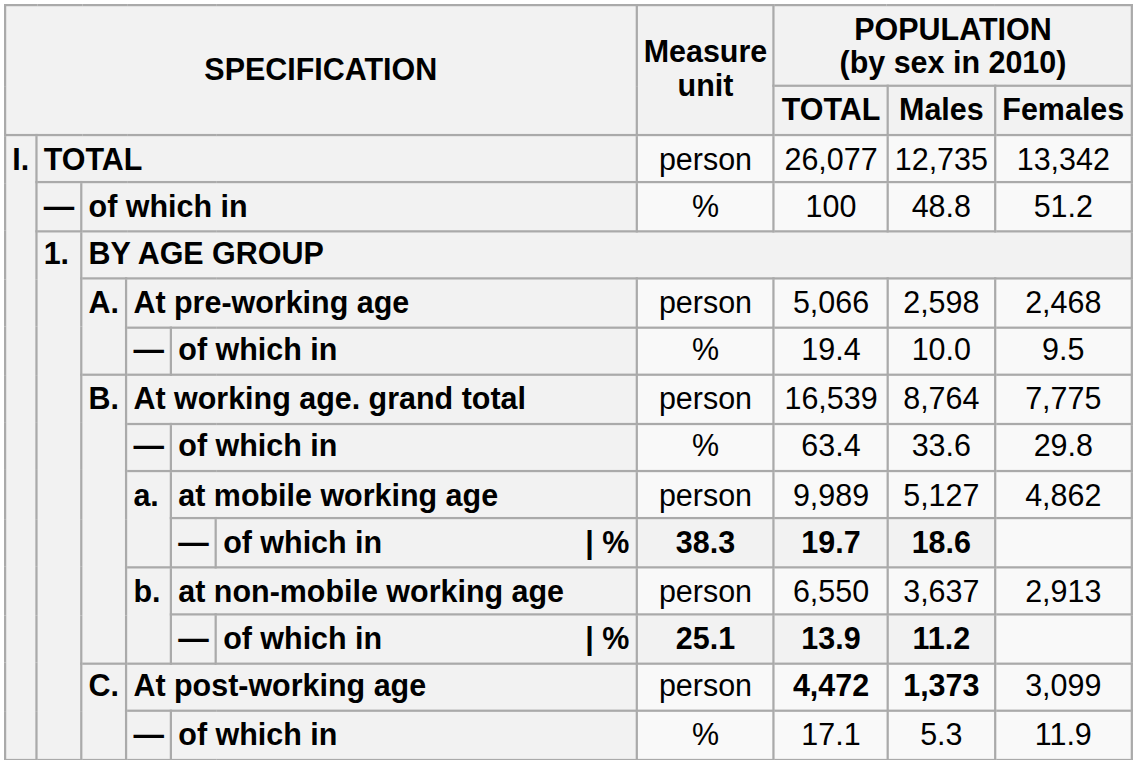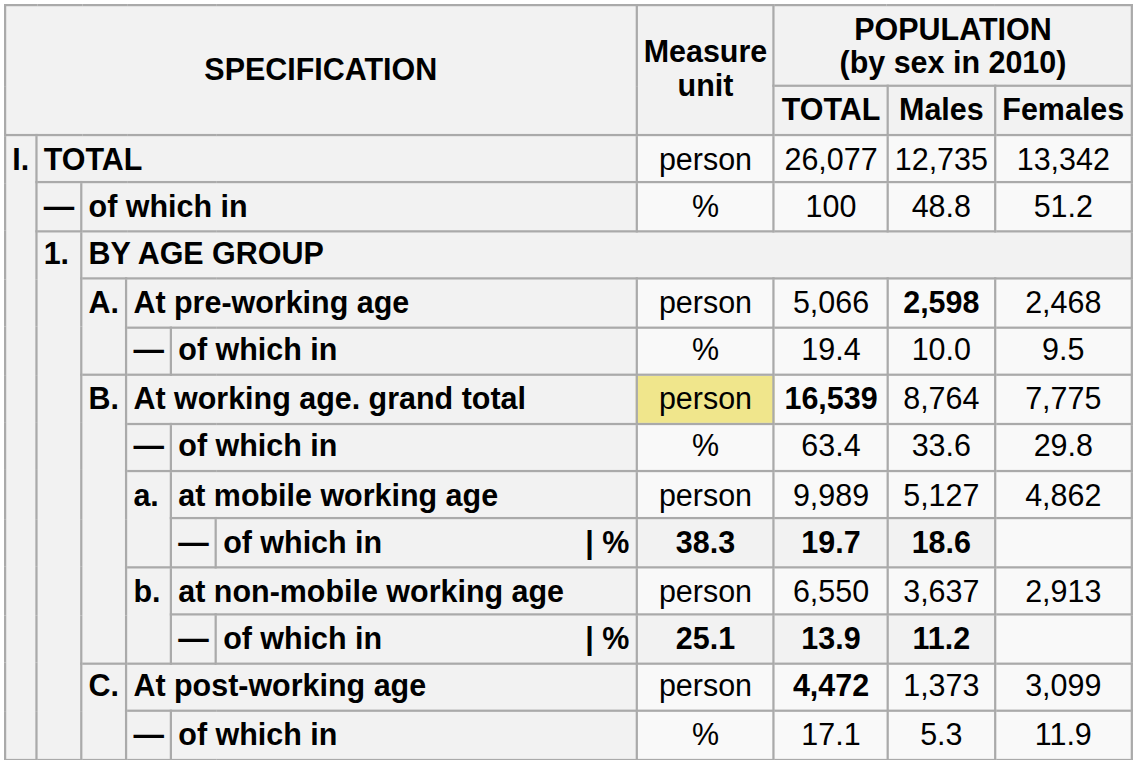(941, 302) normal -> (941, 302) bold
(705, 398) no background -> (705, 398) khaki background
(831, 398) normal -> (831, 398) bold
(941, 687) bold -> (941, 687) normal
